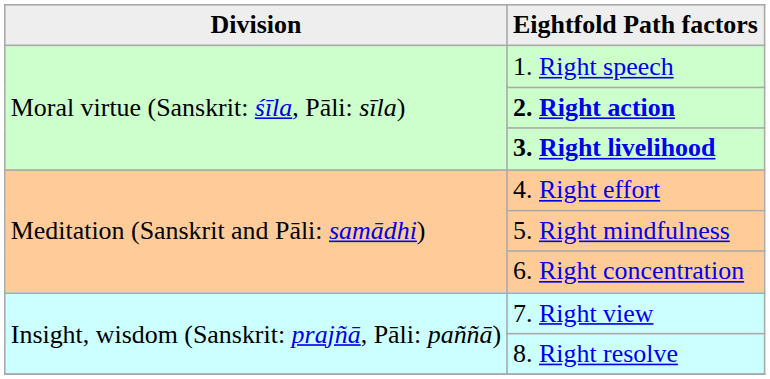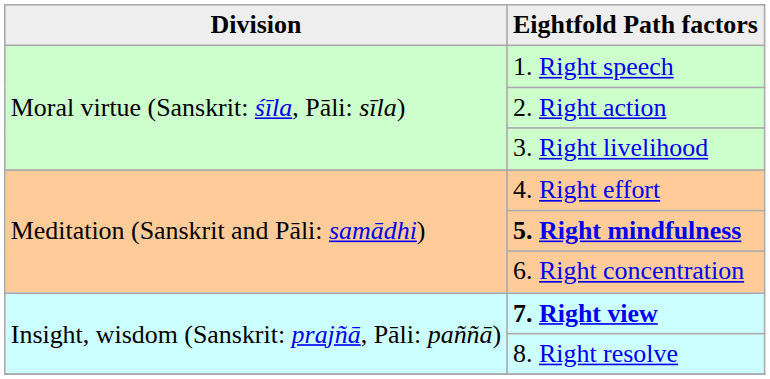(594, 107) bold -> (590, 107) normal
(614, 148) bold -> (611, 148) normal
(621, 230) normal -> (627, 230) bold
(583, 312) normal -> (585, 312) bold
